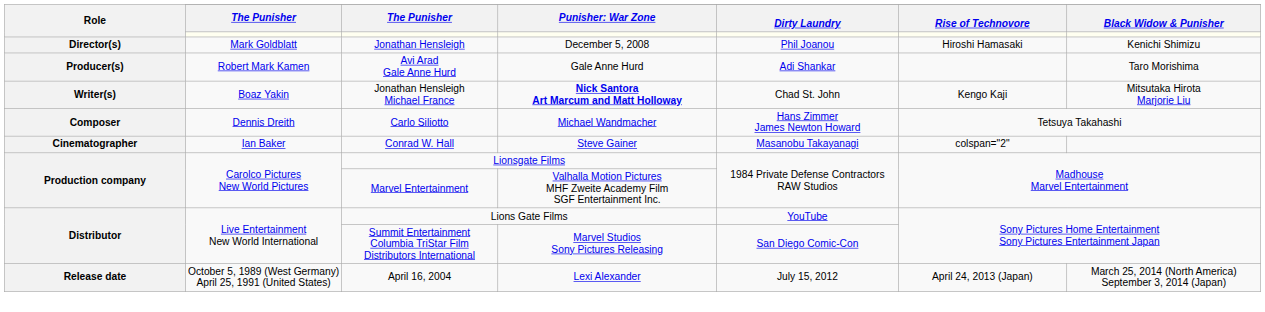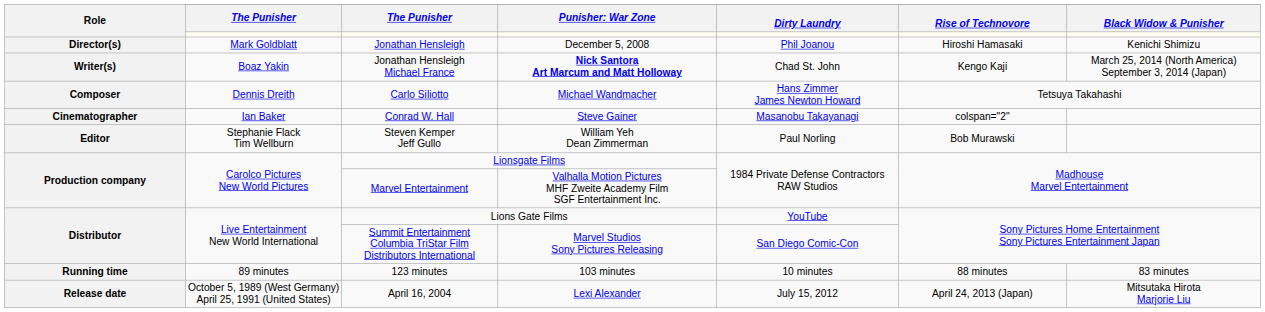- row: (420, 67)
(1164, 94) Mitsutaka Hirota Marjorie Liu -> (1164, 67) March 25, 2014 (North America) September 3, 2014 (Japan)
+ row: (419, 138)
+ row: (420, 271)
(1164, 277) March 25, 2014 (North America) September 3, 2014 (Japan) -> (1164, 293) Mitsutaka Hirota Marjorie Liu
